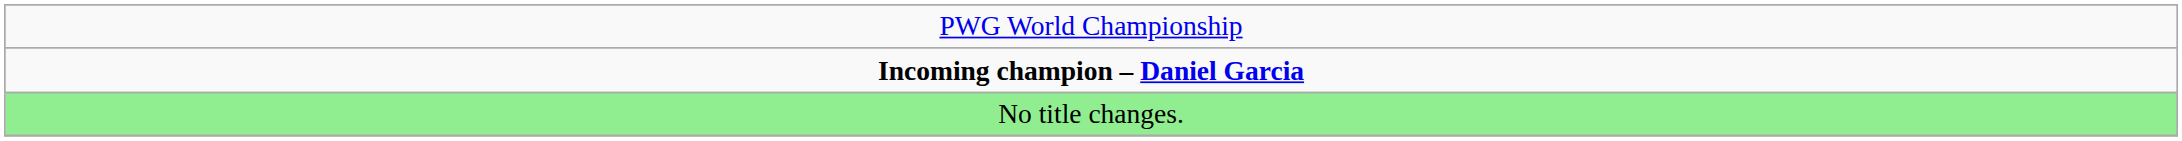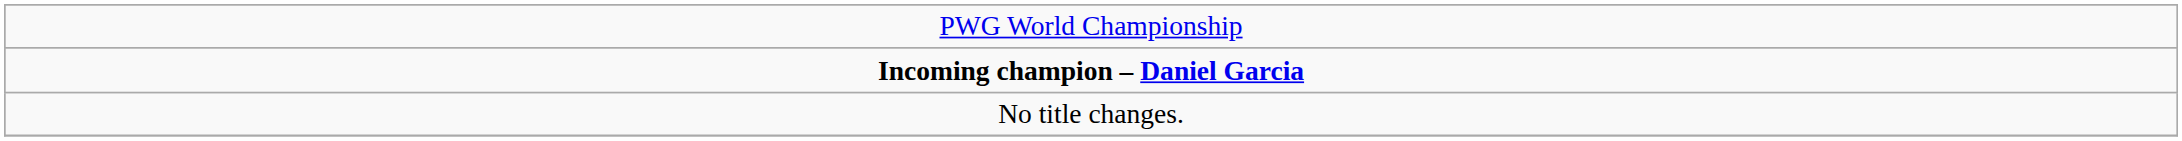(1091, 113) lightgreen background -> (1091, 113) no background
